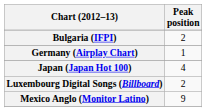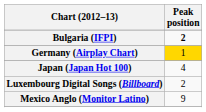(183, 38) normal -> (183, 38) bold
(183, 53) no background -> (183, 53) gold background
